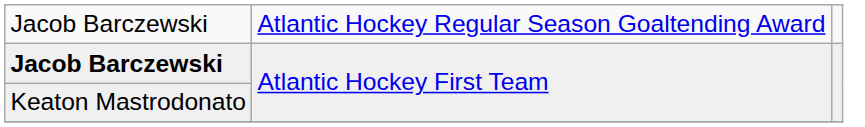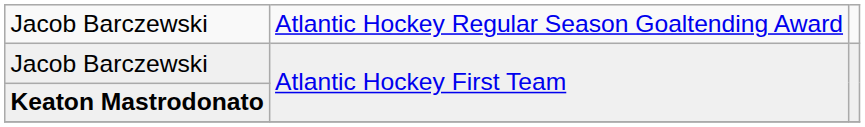(117, 63) bold -> (109, 63) normal
(128, 102) normal -> (137, 102) bold
